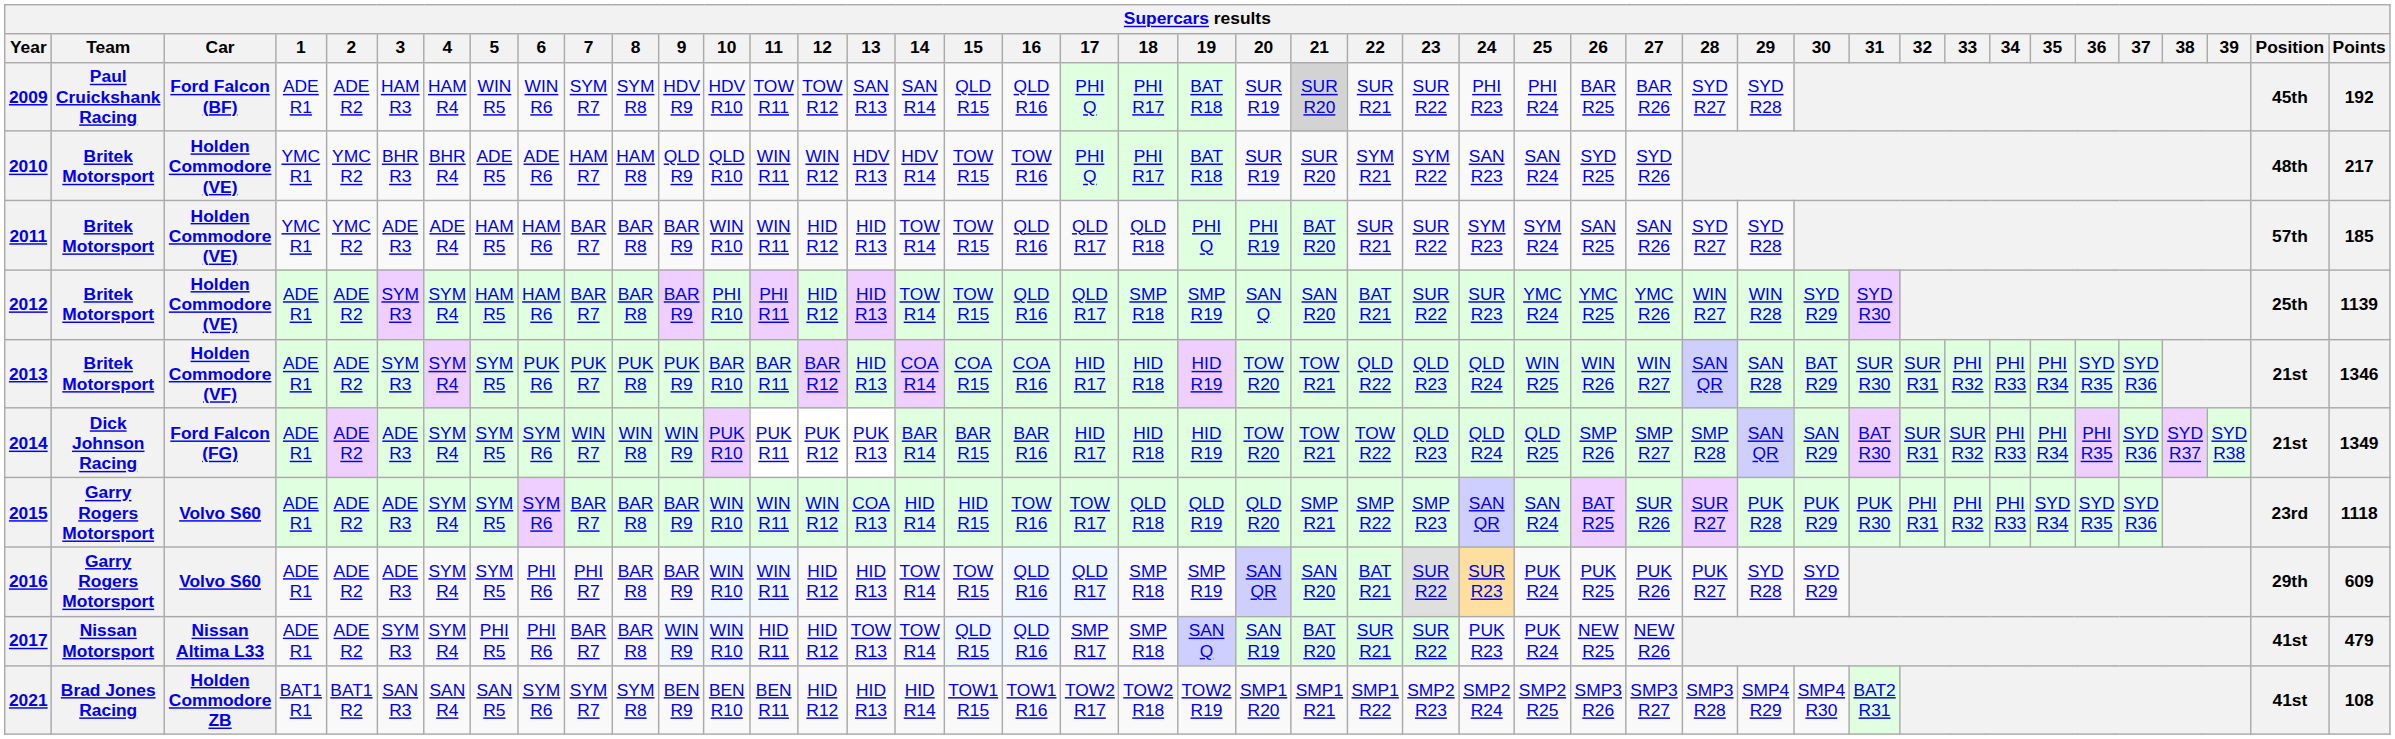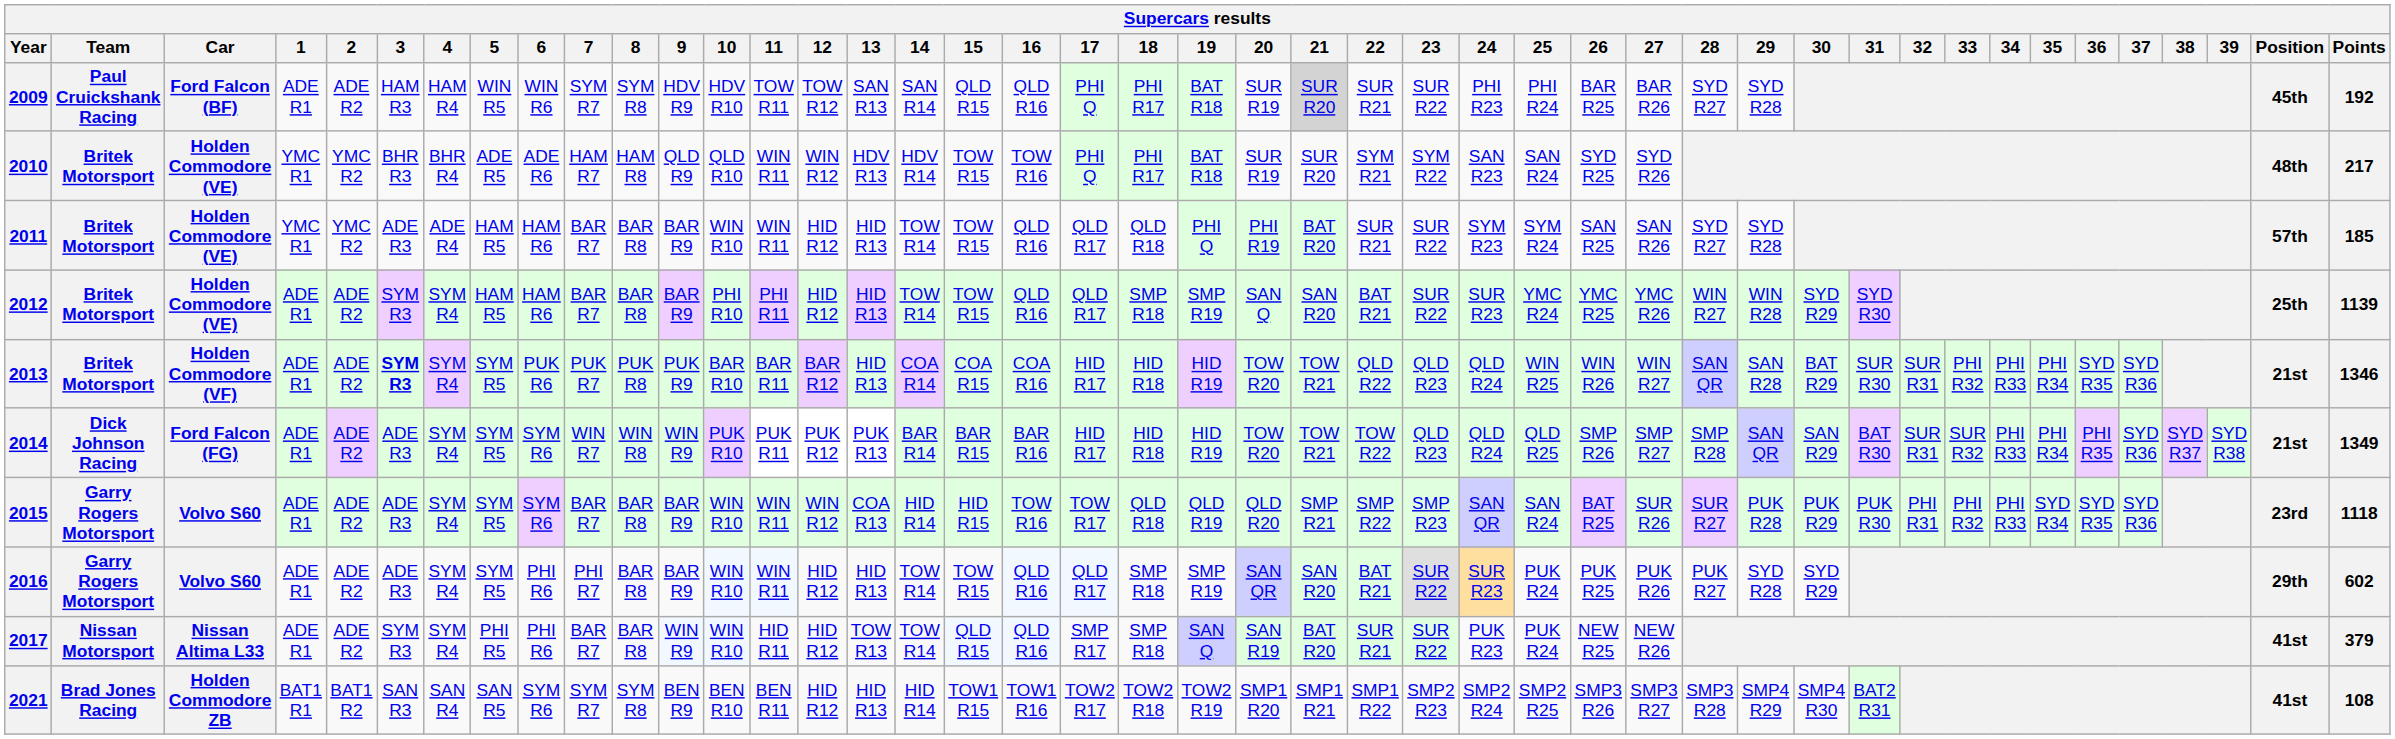(400, 374) normal -> (400, 374) bold
(2359, 582) 609 -> (2359, 582) 602
(2359, 641) 479 -> (2359, 641) 379
